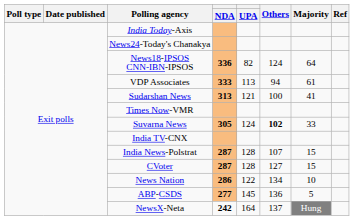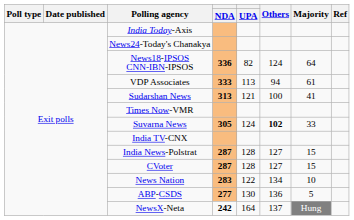(275, 152) 107 -> (275, 152) 127
(225, 180) 286 -> (225, 180) 283
(248, 194) 145 -> (248, 194) 130
